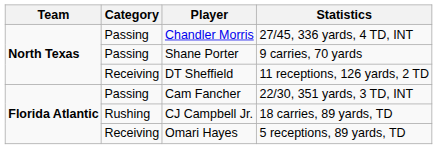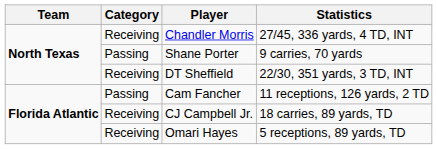(127, 34) Passing -> (132, 34) Receiving
(344, 74) 11 receptions, 126 yards, 2 TD -> (336, 74) 22/30, 351 yards, 3 TD, INT
(336, 94) 22/30, 351 yards, 3 TD, INT -> (344, 94) 11 receptions, 126 yards, 2 TD
(127, 113) Rushing -> (132, 113) Receiving
